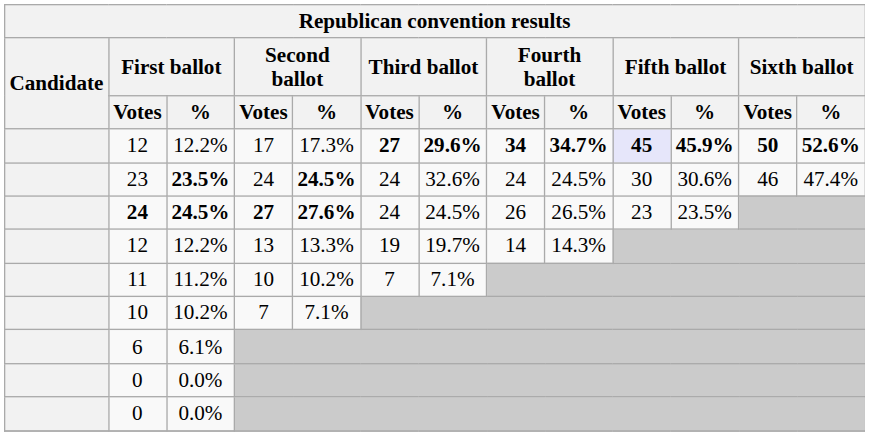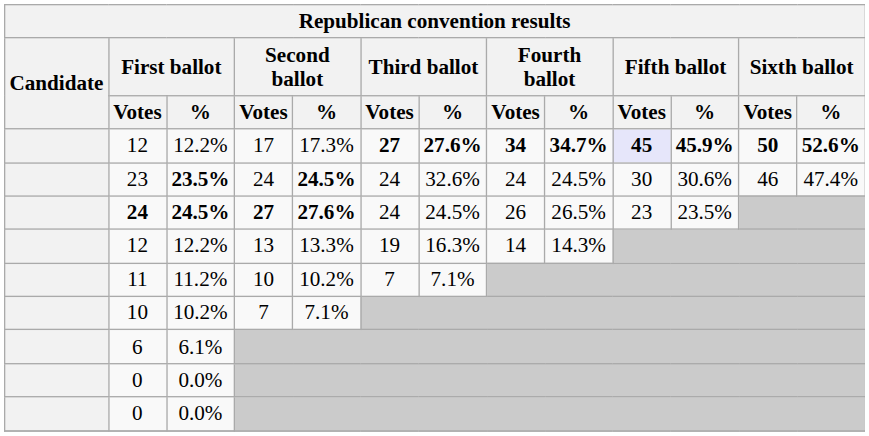(453, 145) 29.6% -> (453, 145) 27.6%
(453, 245) 19.7% -> (453, 245) 16.3%
